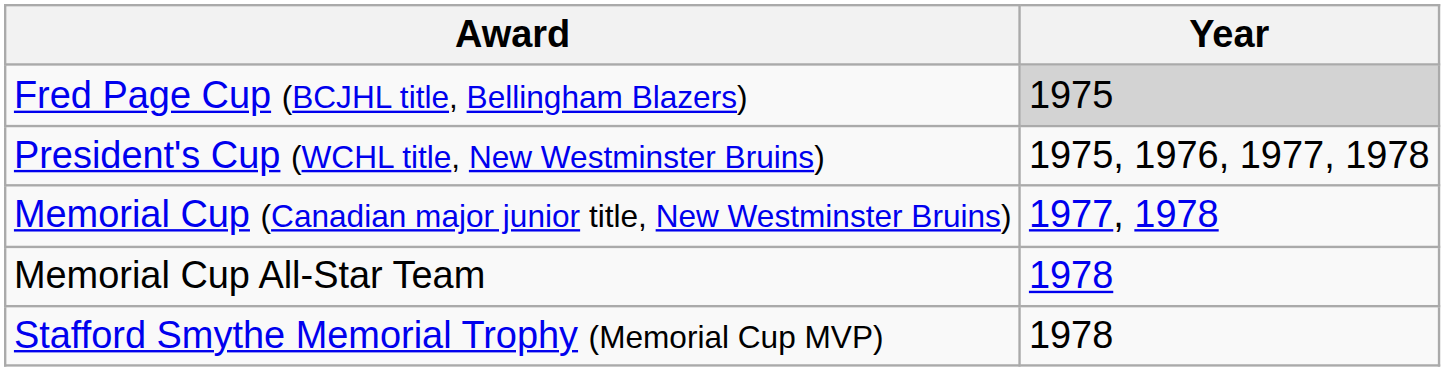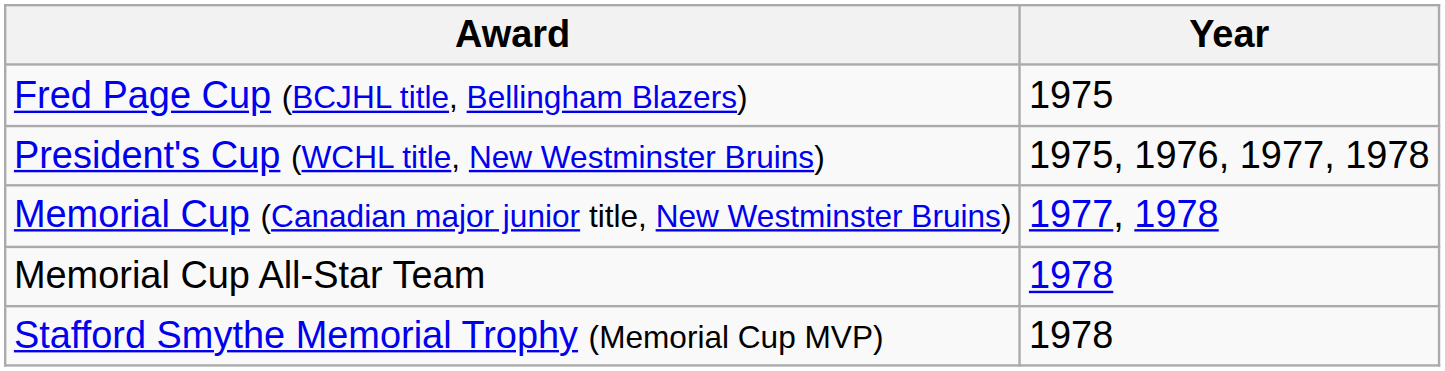(1071, 94) lightgrey background -> (1071, 94) no background
